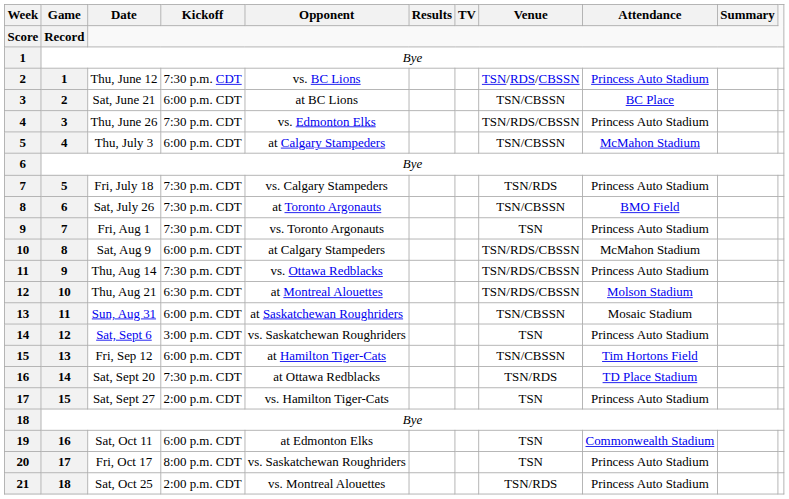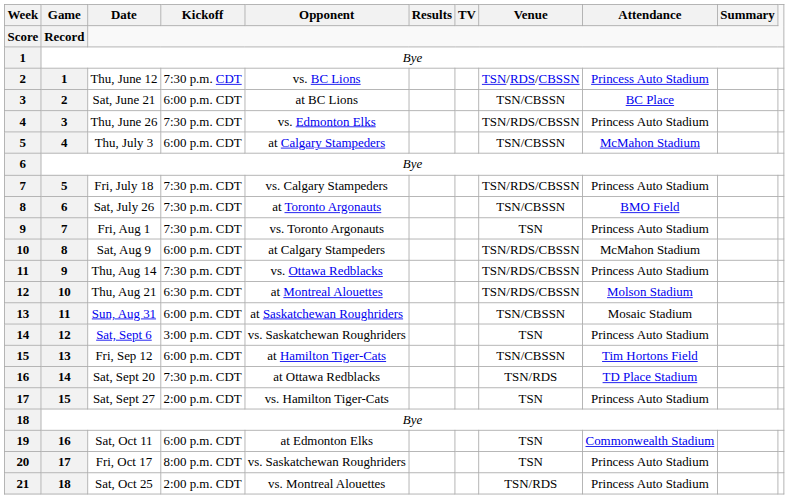(531, 185) TSN/RDS -> (531, 185) TSN/RDS/CBSSN
